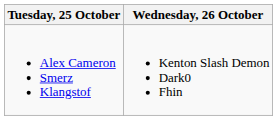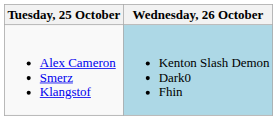(198, 77) no background -> (198, 77) lightblue background
